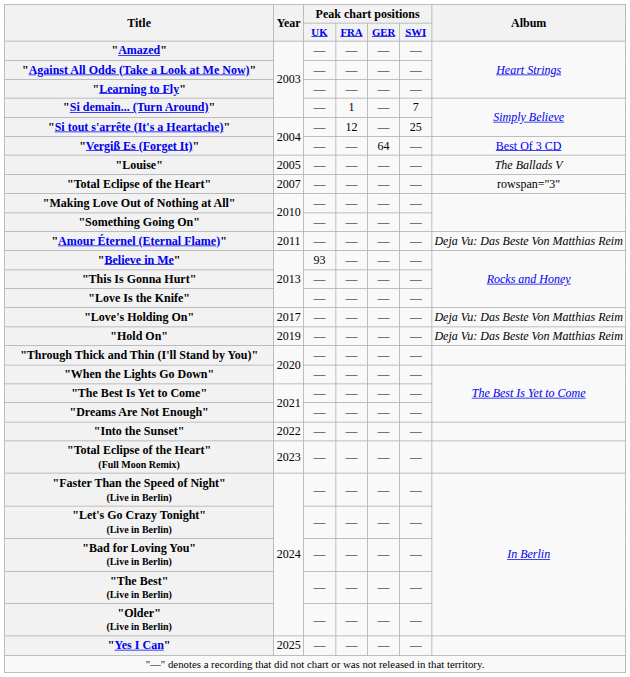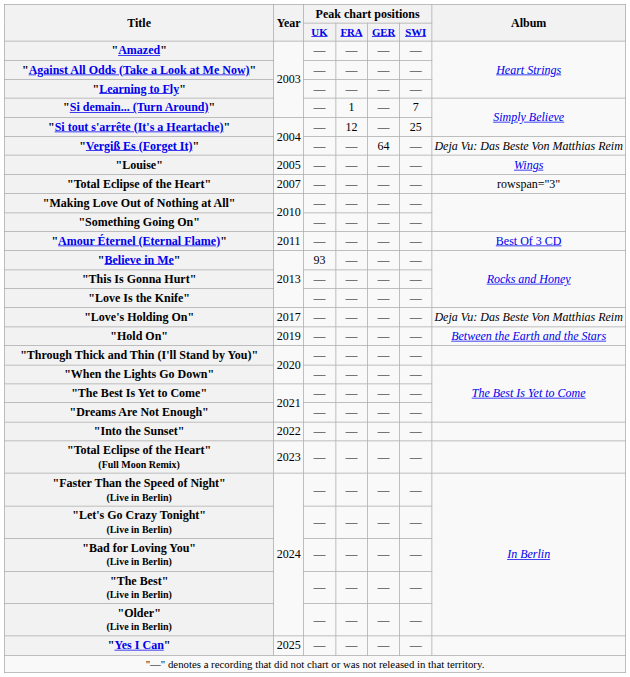(529, 146) Best Of 3 CD -> (529, 146) Deja Vu: Das Beste Von Matthias Reim
(529, 165) The Ballads V -> (529, 165) Wings
(529, 241) Deja Vu: Das Beste Von Matthias Reim -> (529, 241) Best Of 3 CD
(529, 336) Deja Vu: Das Beste Von Matthias Reim -> (529, 336) Between the Earth and the Stars
